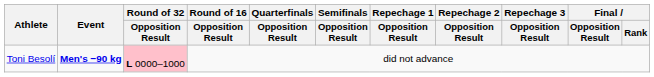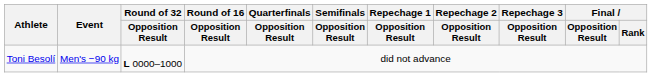(91, 59) bold -> (89, 59) normal
(156, 64) pink background -> (153, 64) no background
